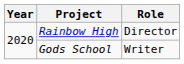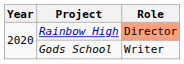(151, 31) no background -> (151, 31) lightsalmon background
